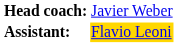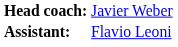(131, 32) gold background -> (131, 32) no background
